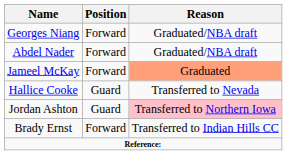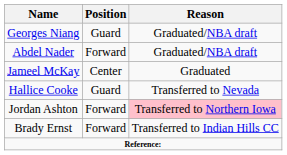(106, 33) Forward -> (106, 33) Guard
(106, 71) Forward -> (106, 71) Center
(205, 71) lightsalmon background -> (205, 71) no background
(106, 109) Guard -> (106, 109) Forward
